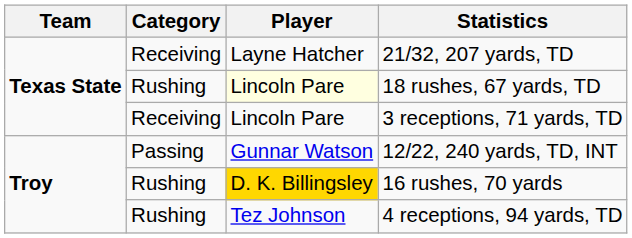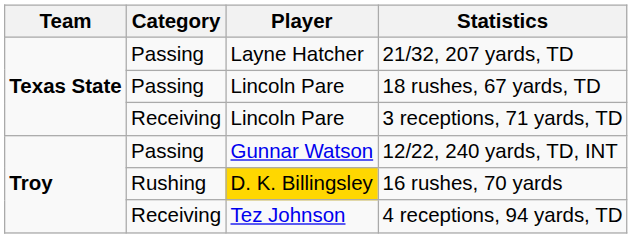(176, 53) Receiving -> (168, 53) Passing
(169, 86) Rushing -> (168, 86) Passing
(287, 86) lightyellow background -> (287, 86) no background
(169, 216) Rushing -> (176, 216) Receiving
